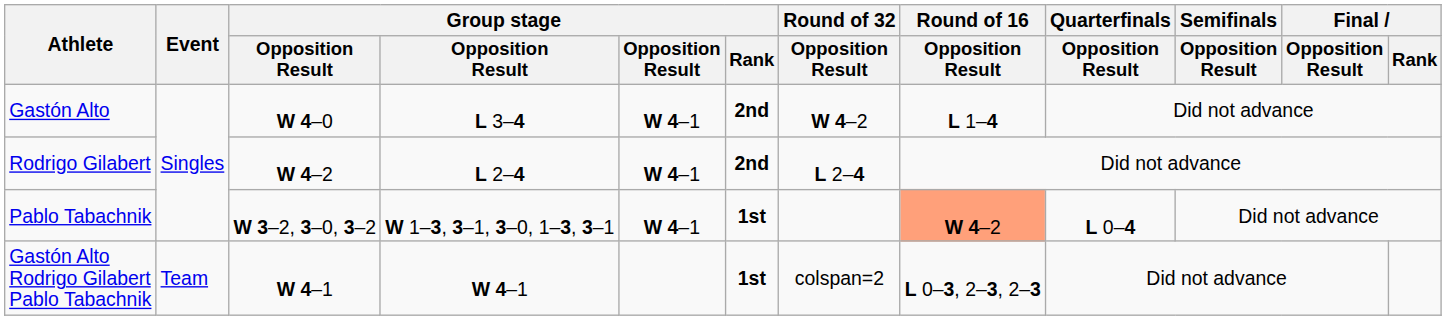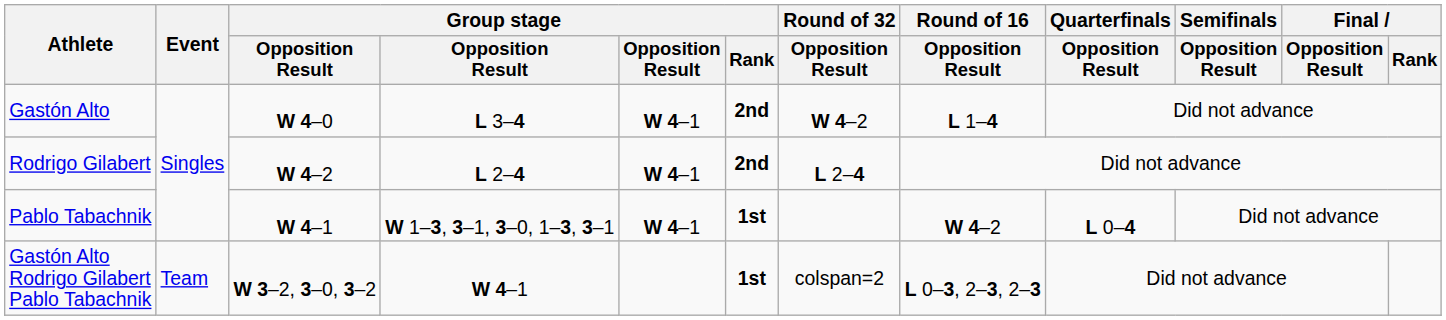(305, 227) W 3–2, 3–0, 3–2 -> (305, 227) W 4–1
(973, 227) lightsalmon background -> (973, 227) no background
(305, 290) W 4–1 -> (305, 290) W 3–2, 3–0, 3–2
